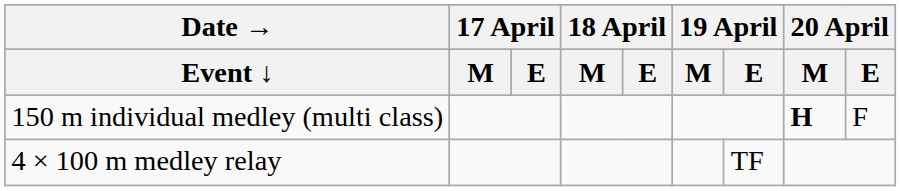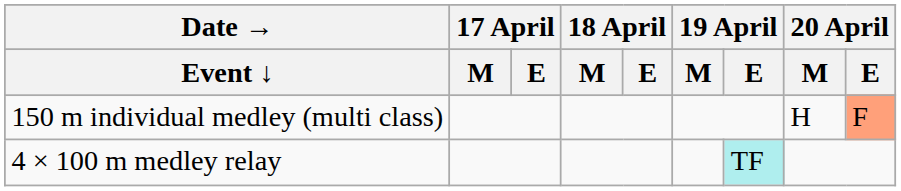(802, 116) bold -> (801, 116) normal
(860, 116) no background -> (860, 116) lightsalmon background
(747, 161) no background -> (747, 161) paleturquoise background
